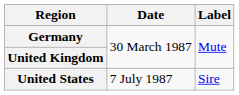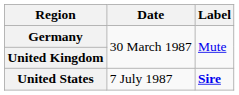(209, 79) normal -> (209, 79) bold
